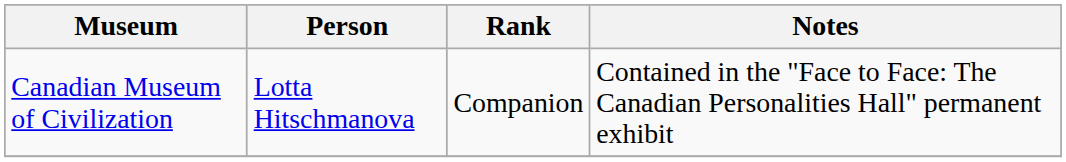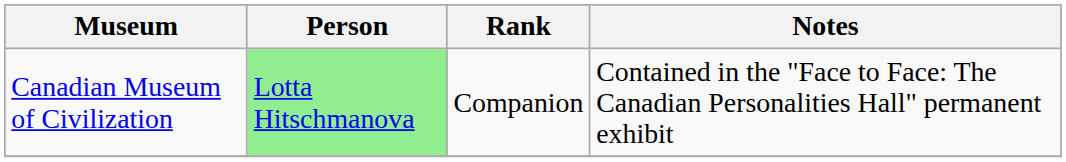(334, 102) no background -> (334, 102) lightgreen background
